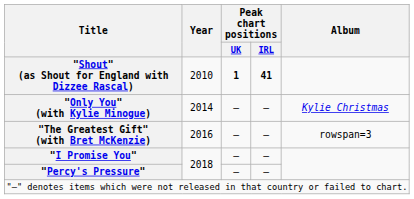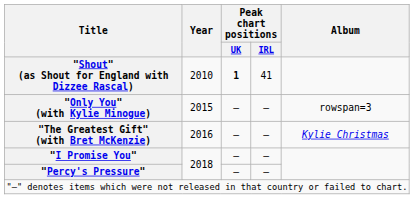(266, 76) bold -> (266, 76) normal
(202, 108) 2014 -> (202, 108) 2015
(345, 108) Kylie Christmas -> (345, 108) rowspan=3
(345, 135) rowspan=3 -> (345, 135) Kylie Christmas
